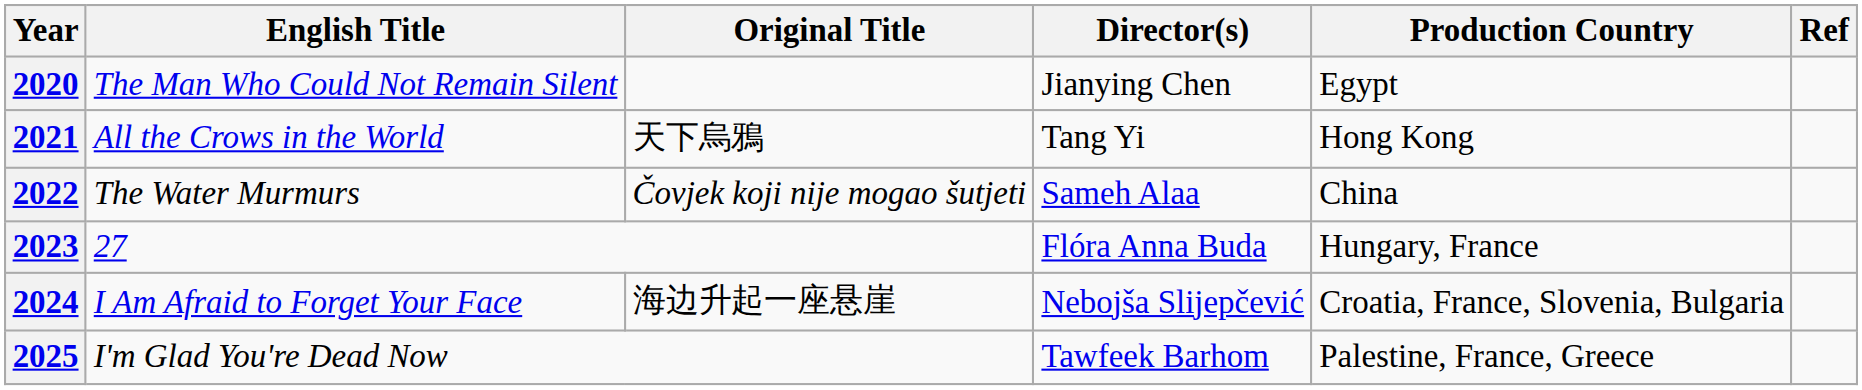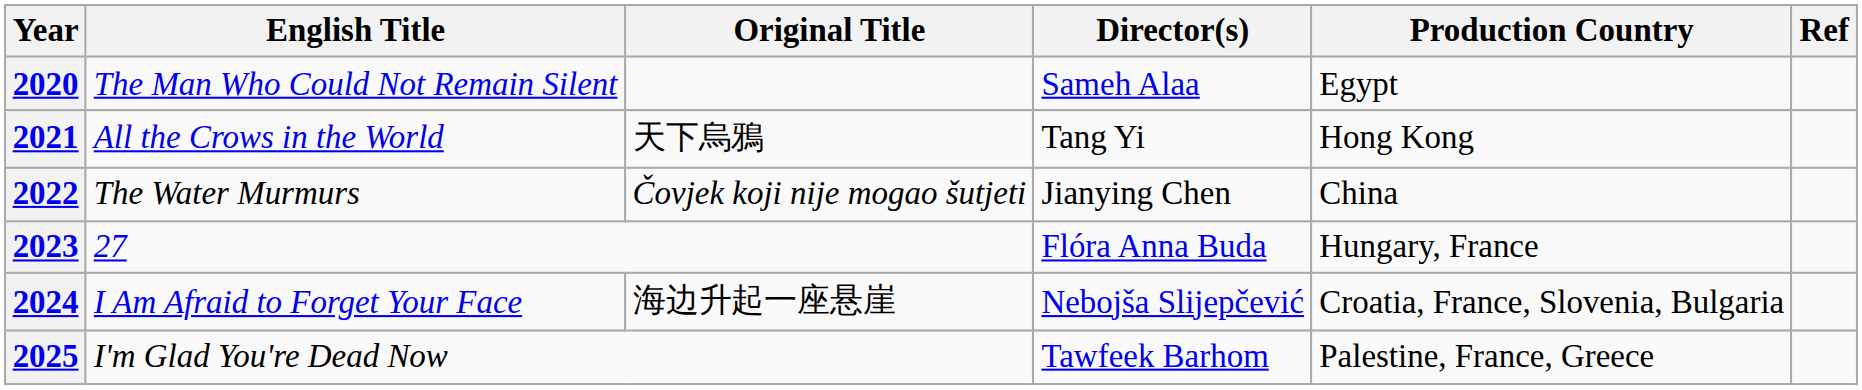(1136, 82) Jianying Chen -> (1121, 82) Sameh Alaa
(1121, 193) Sameh Alaa -> (1136, 193) Jianying Chen
